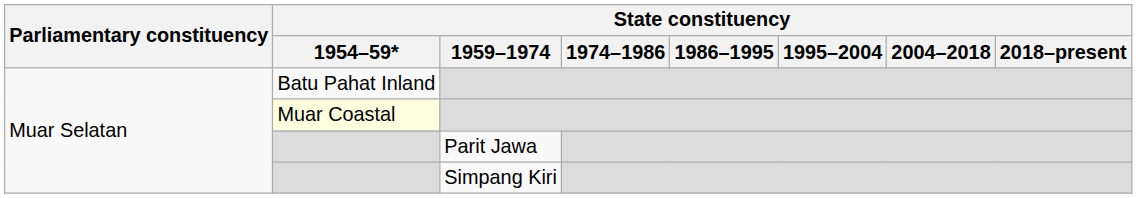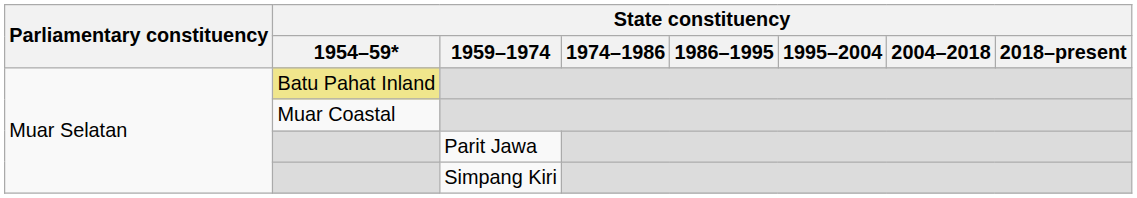(356, 83) no background -> (356, 83) khaki background
(336, 114) lightyellow background -> (336, 114) no background
